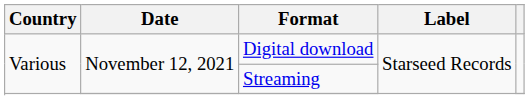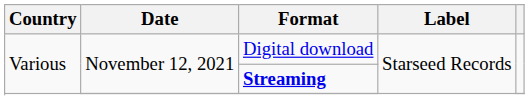(281, 78) normal -> (284, 78) bold
